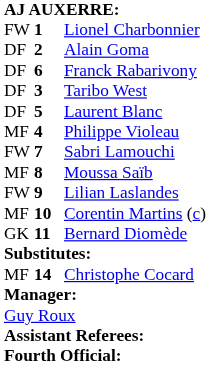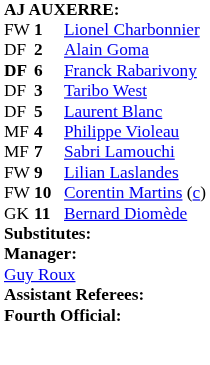(15, 70) normal -> (16, 70) bold
(17, 151) FW -> (16, 151) MF
- row: (108, 172)
(16, 213) MF -> (17, 192) FW
- row: (129, 274)
